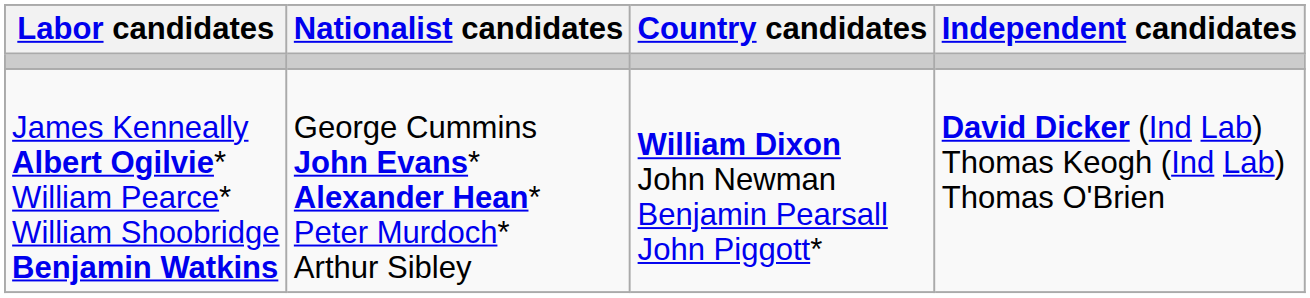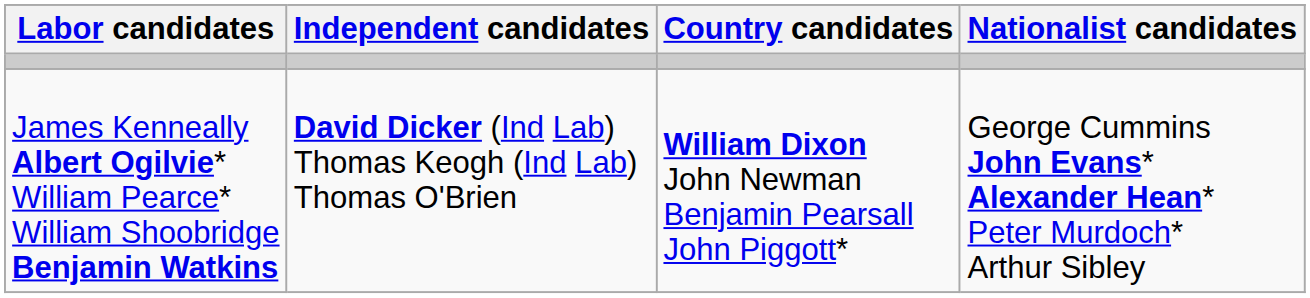columns swapped: (459, 29) <-> (1119, 29)
